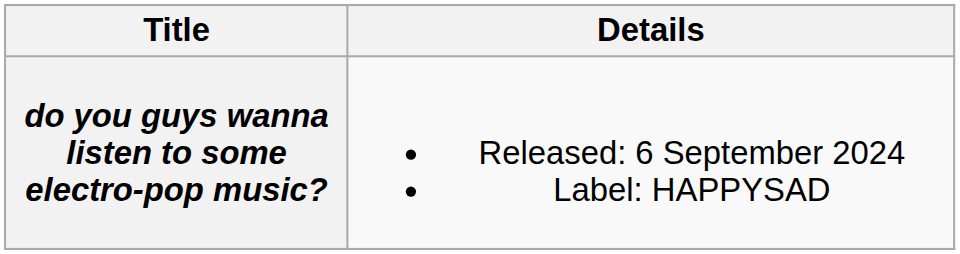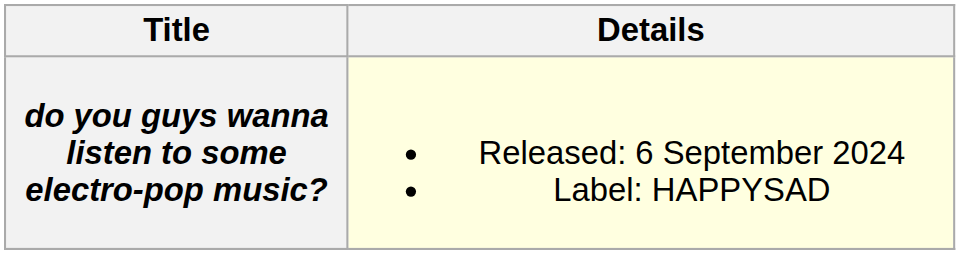(651, 171) no background -> (651, 171) lightyellow background
